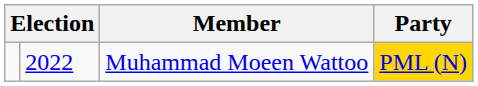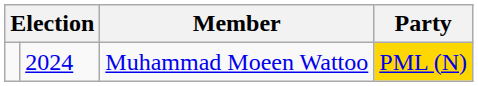(49, 61) 2022 -> (49, 61) 2024
